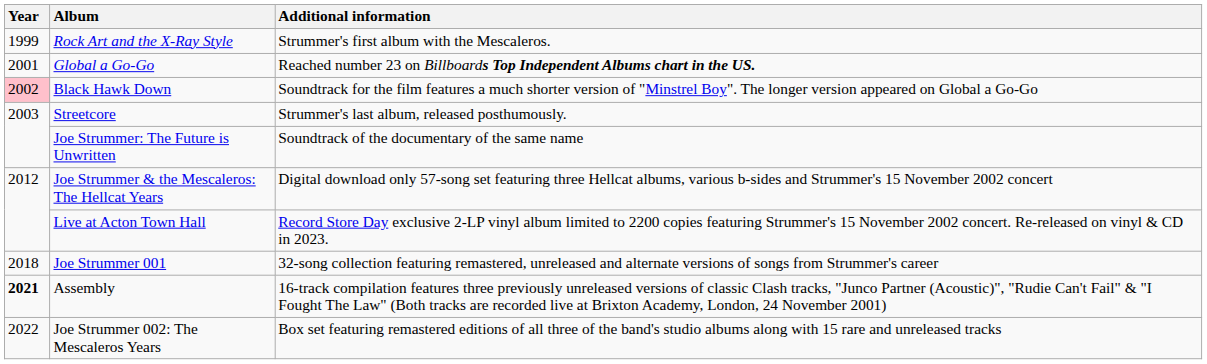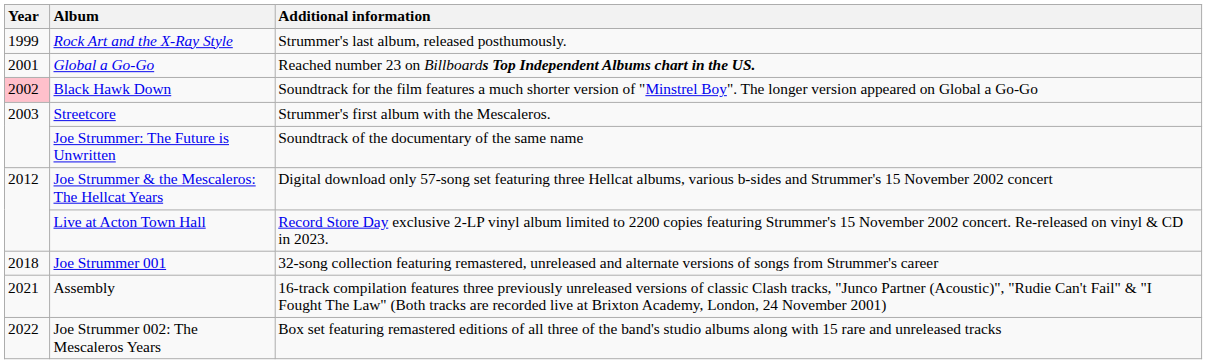(414, 41) Strummer's first album with the Mescaleros. -> (422, 41) Strummer's last album, released posthumously.
(422, 114) Strummer's last album, released posthumously. -> (414, 114) Strummer's first album with the Mescaleros.
(23, 287) bold -> (23, 287) normal
